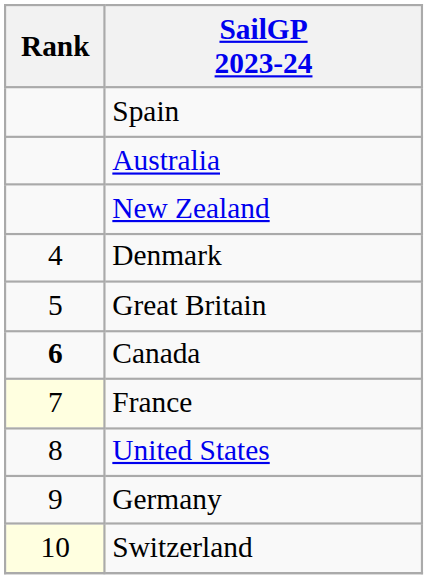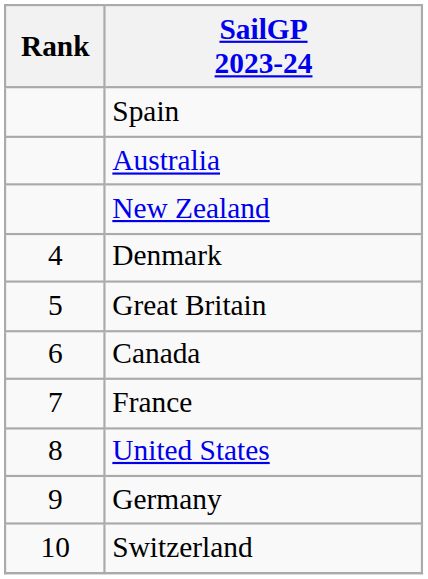(55, 353) bold -> (55, 353) normal
(55, 402) lightyellow background -> (55, 402) no background
(55, 547) lightyellow background -> (55, 547) no background
